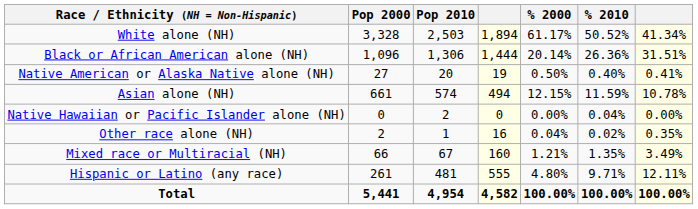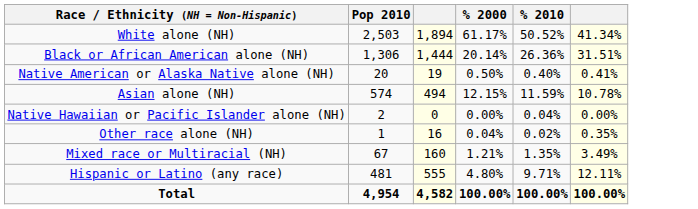- column: (381, 14)
